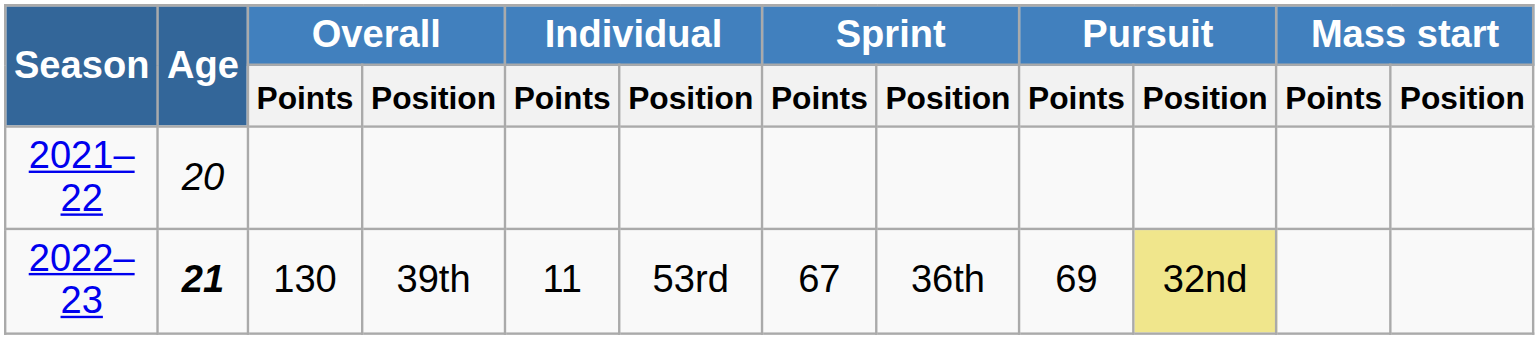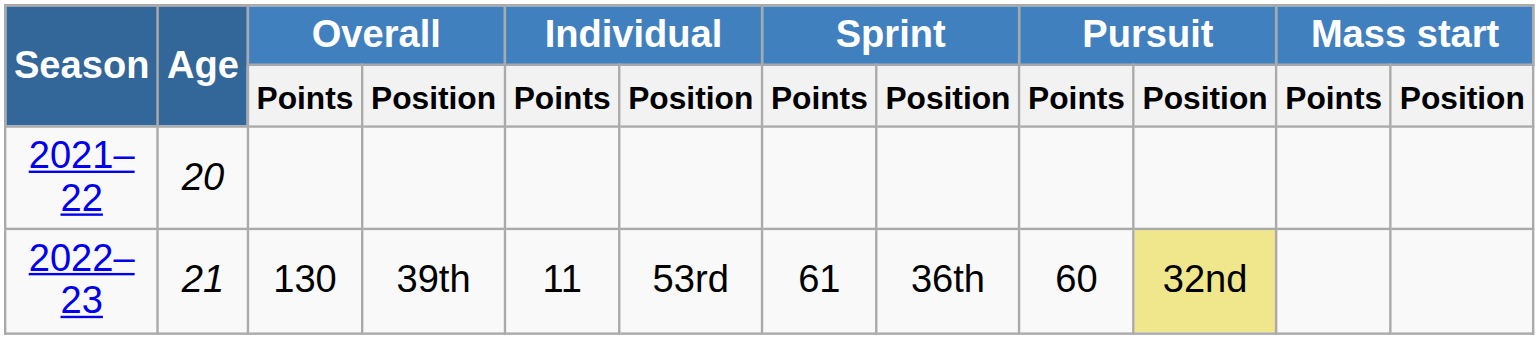(203, 280) bold -> (203, 280) normal
(819, 280) 67 -> (819, 280) 61
(1077, 280) 69 -> (1077, 280) 60
